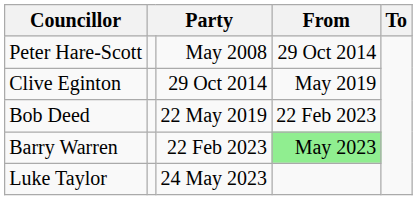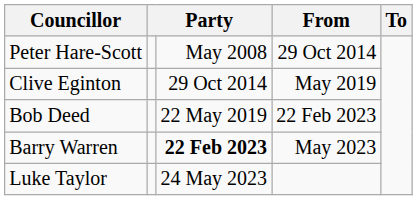(217, 147) normal -> (216, 147) bold
(335, 147) lightgreen background -> (335, 147) no background
